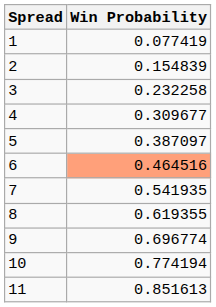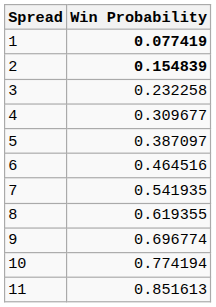(171, 42) normal -> (171, 42) bold
(171, 67) normal -> (171, 67) bold
(171, 166) lightsalmon background -> (171, 166) no background
